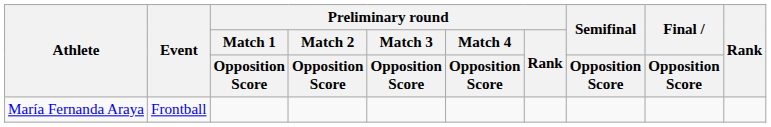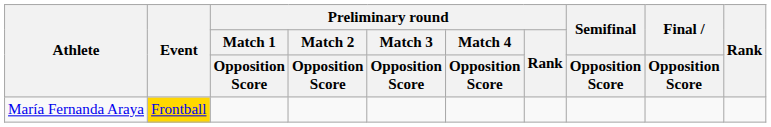(179, 110) no background -> (179, 110) gold background
